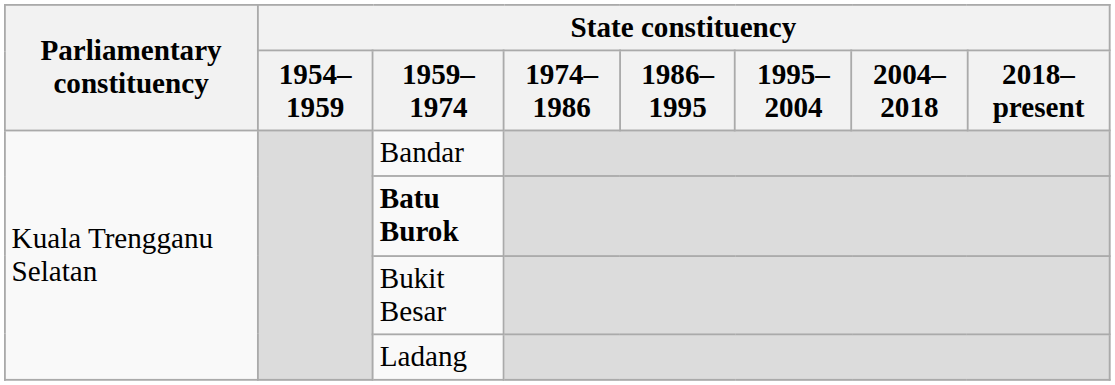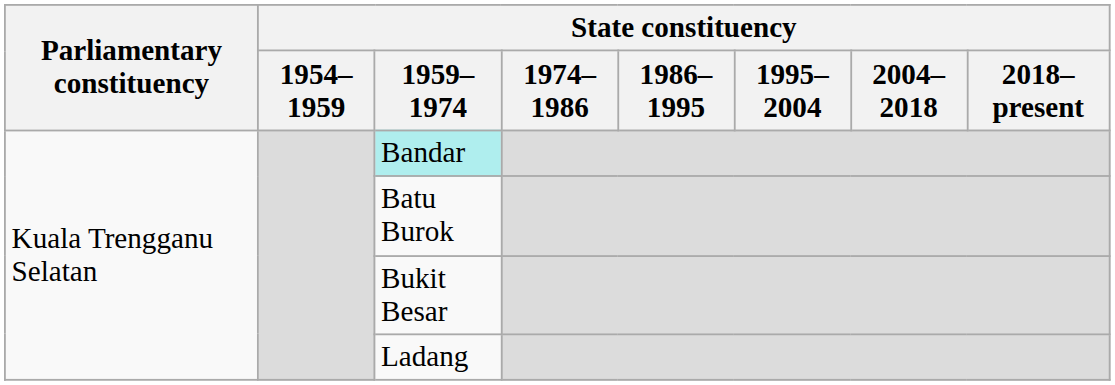(422, 152) no background -> (423, 152) paleturquoise background
(419, 215) bold -> (417, 215) normal
